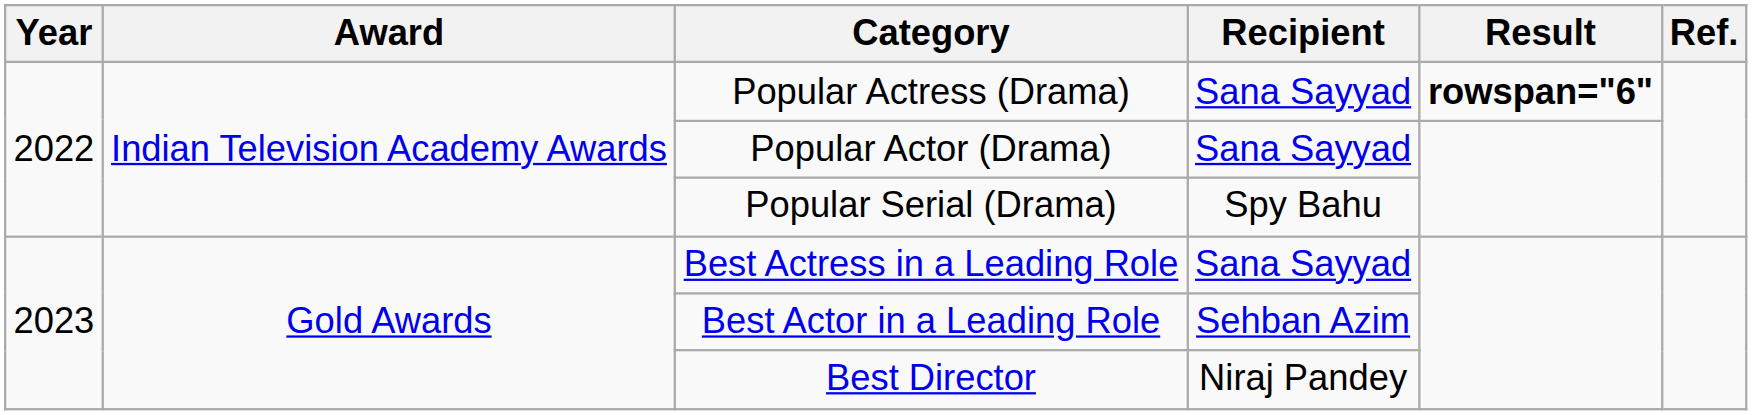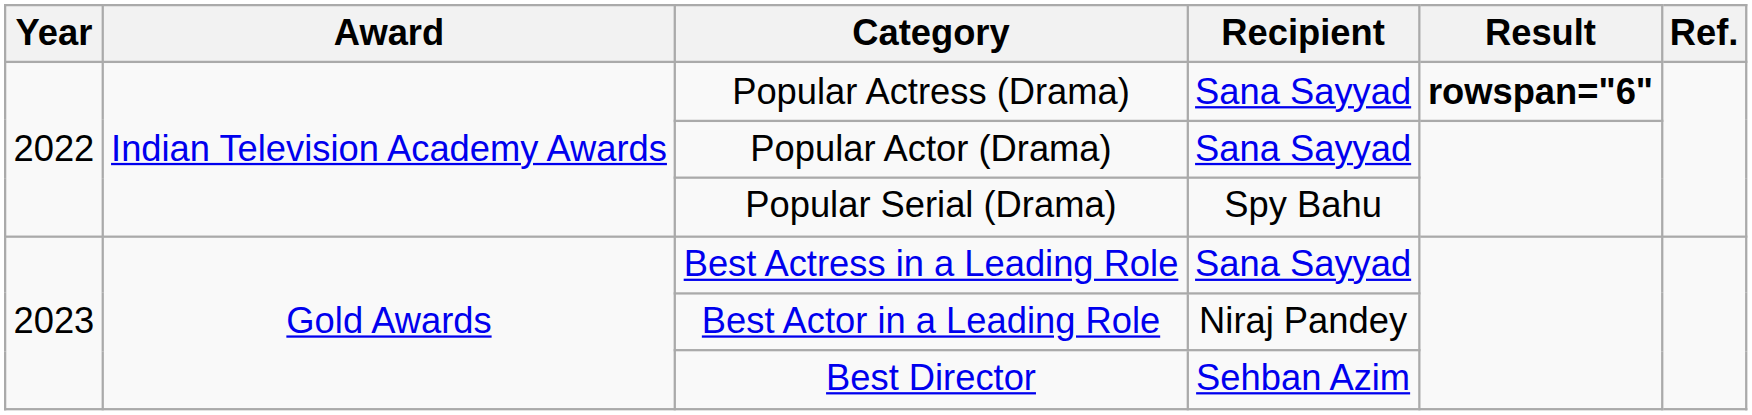(1303, 321) Sehban Azim -> (1303, 321) Niraj Pandey
(1303, 378) Niraj Pandey -> (1303, 378) Sehban Azim
